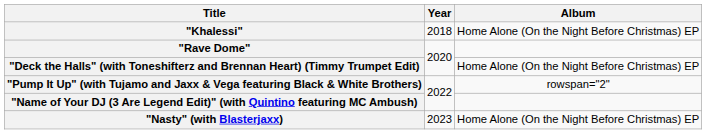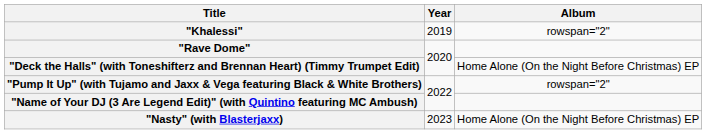(439, 31) 2018 -> (439, 31) 2019
(578, 31) Home Alone (On the Night Before Christmas) EP -> (578, 31) rowspan="2"
